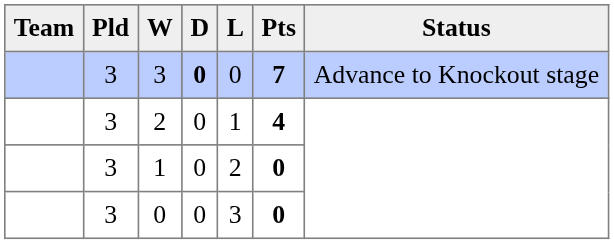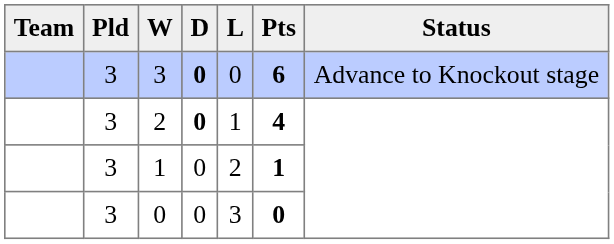(279, 74) 7 -> (279, 74) 6
(200, 121) normal -> (200, 121) bold
(279, 167) 0 -> (279, 167) 1
